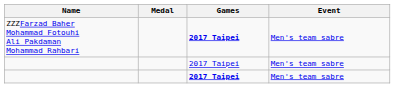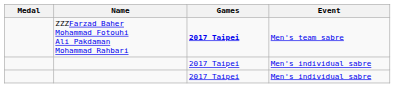columns swapped: (163, 10) <-> (71, 10)
(307, 63) Men's team sabre -> (321, 63) Men's individual sabre
(214, 76) bold -> (214, 76) normal
(307, 76) Men's team sabre -> (321, 76) Men's individual sabre
